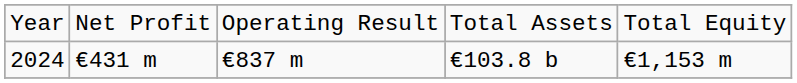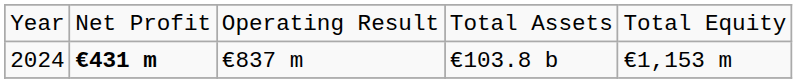(116, 60) normal -> (116, 60) bold
